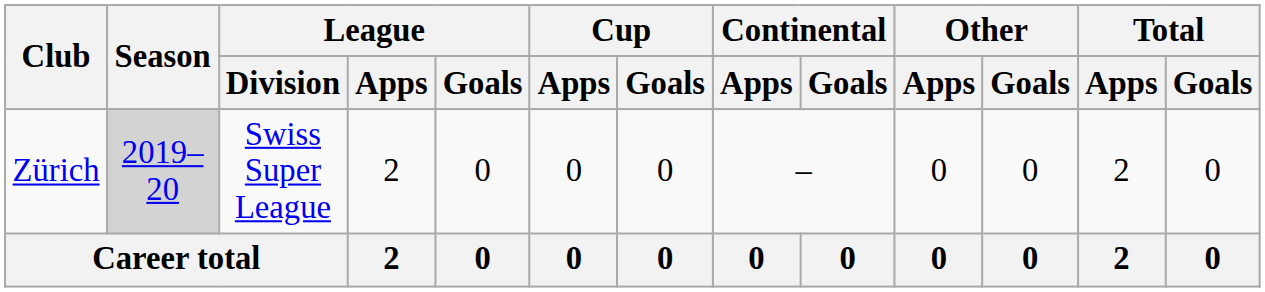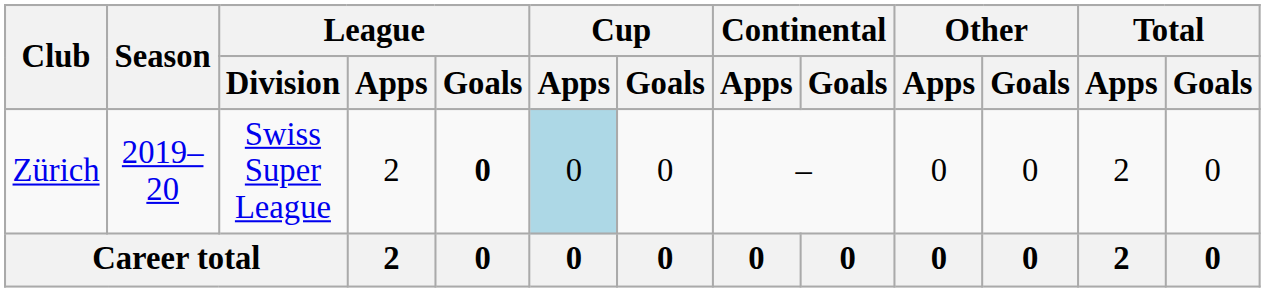(163, 170) lightgrey background -> (163, 170) no background
(483, 170) normal -> (483, 170) bold
(574, 170) no background -> (574, 170) lightblue background
